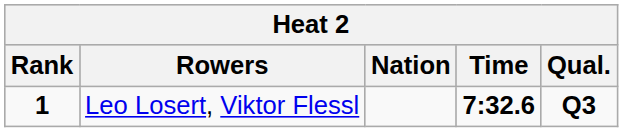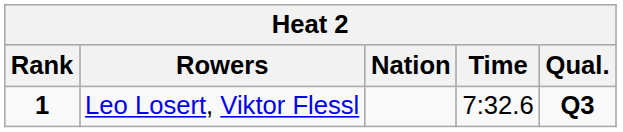(499, 106) bold -> (498, 106) normal
